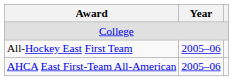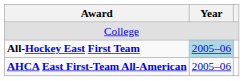(70, 48) normal -> (73, 48) bold
(201, 48) no background -> (211, 48) lightblue background
(92, 66) normal -> (97, 66) bold
